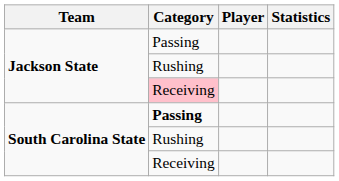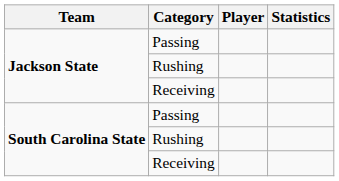(183, 90) pink background -> (183, 90) no background
(177, 114) bold -> (176, 114) normal
